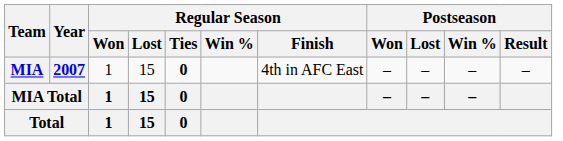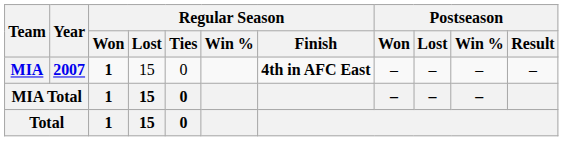(108, 70) normal -> (108, 70) bold
(183, 70) bold -> (183, 70) normal
(312, 70) normal -> (316, 70) bold
